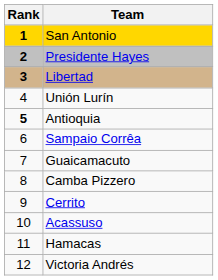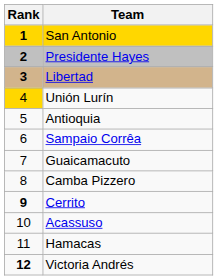(23, 98) no background -> (23, 98) gold background
(23, 118) bold -> (23, 118) normal
(23, 202) normal -> (23, 202) bold
(23, 264) normal -> (23, 264) bold
